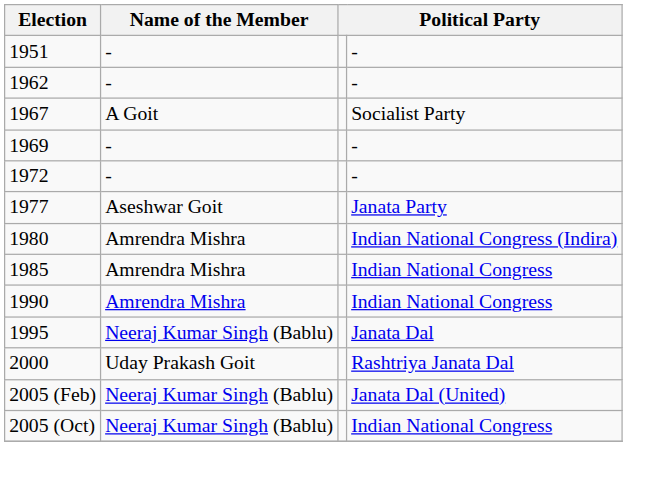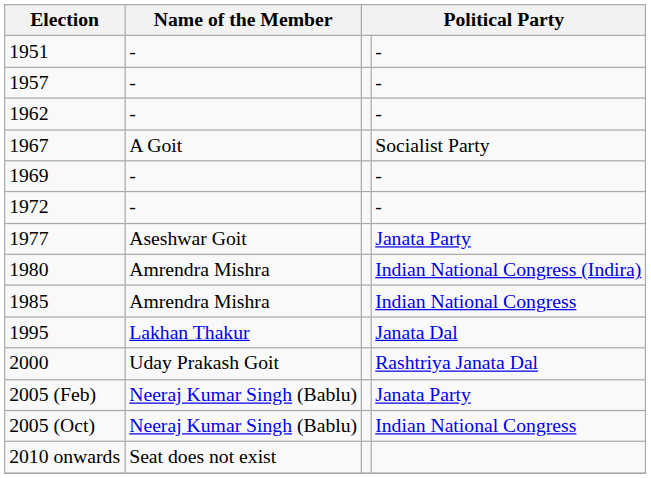+ row: (29, 82)
- row: (29, 301)
(219, 332) Neeraj Kumar Singh (Bablu) -> (189, 332) Lakhan Thakur
(428, 394) Janata Dal (United) -> (423, 394) Janata Party
+ row: (65, 457)
